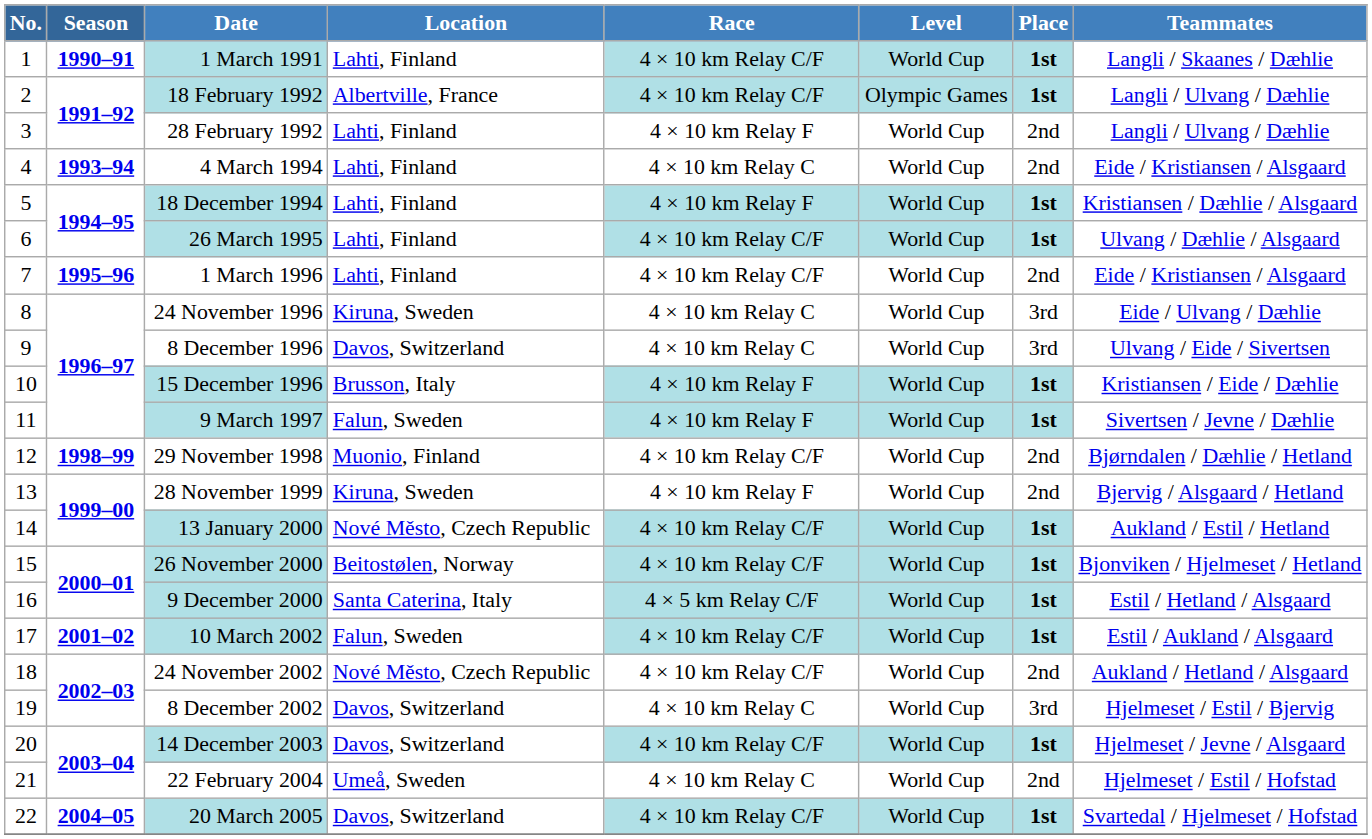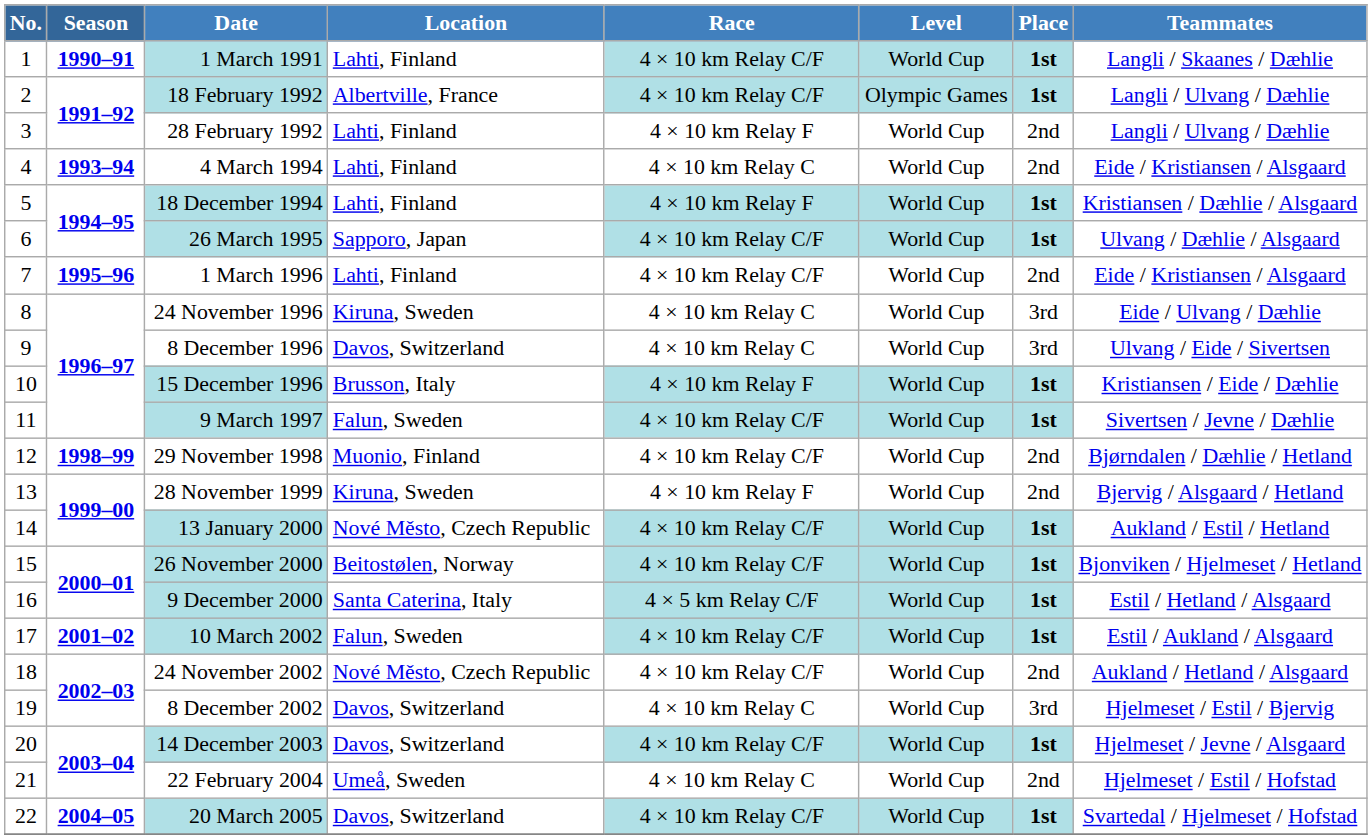(395, 239) Lahti, Finland -> (400, 239) Sapporo, Japan
(732, 419) 4 × 10 km Relay F -> (732, 419) 4 × 10 km Relay C/F
